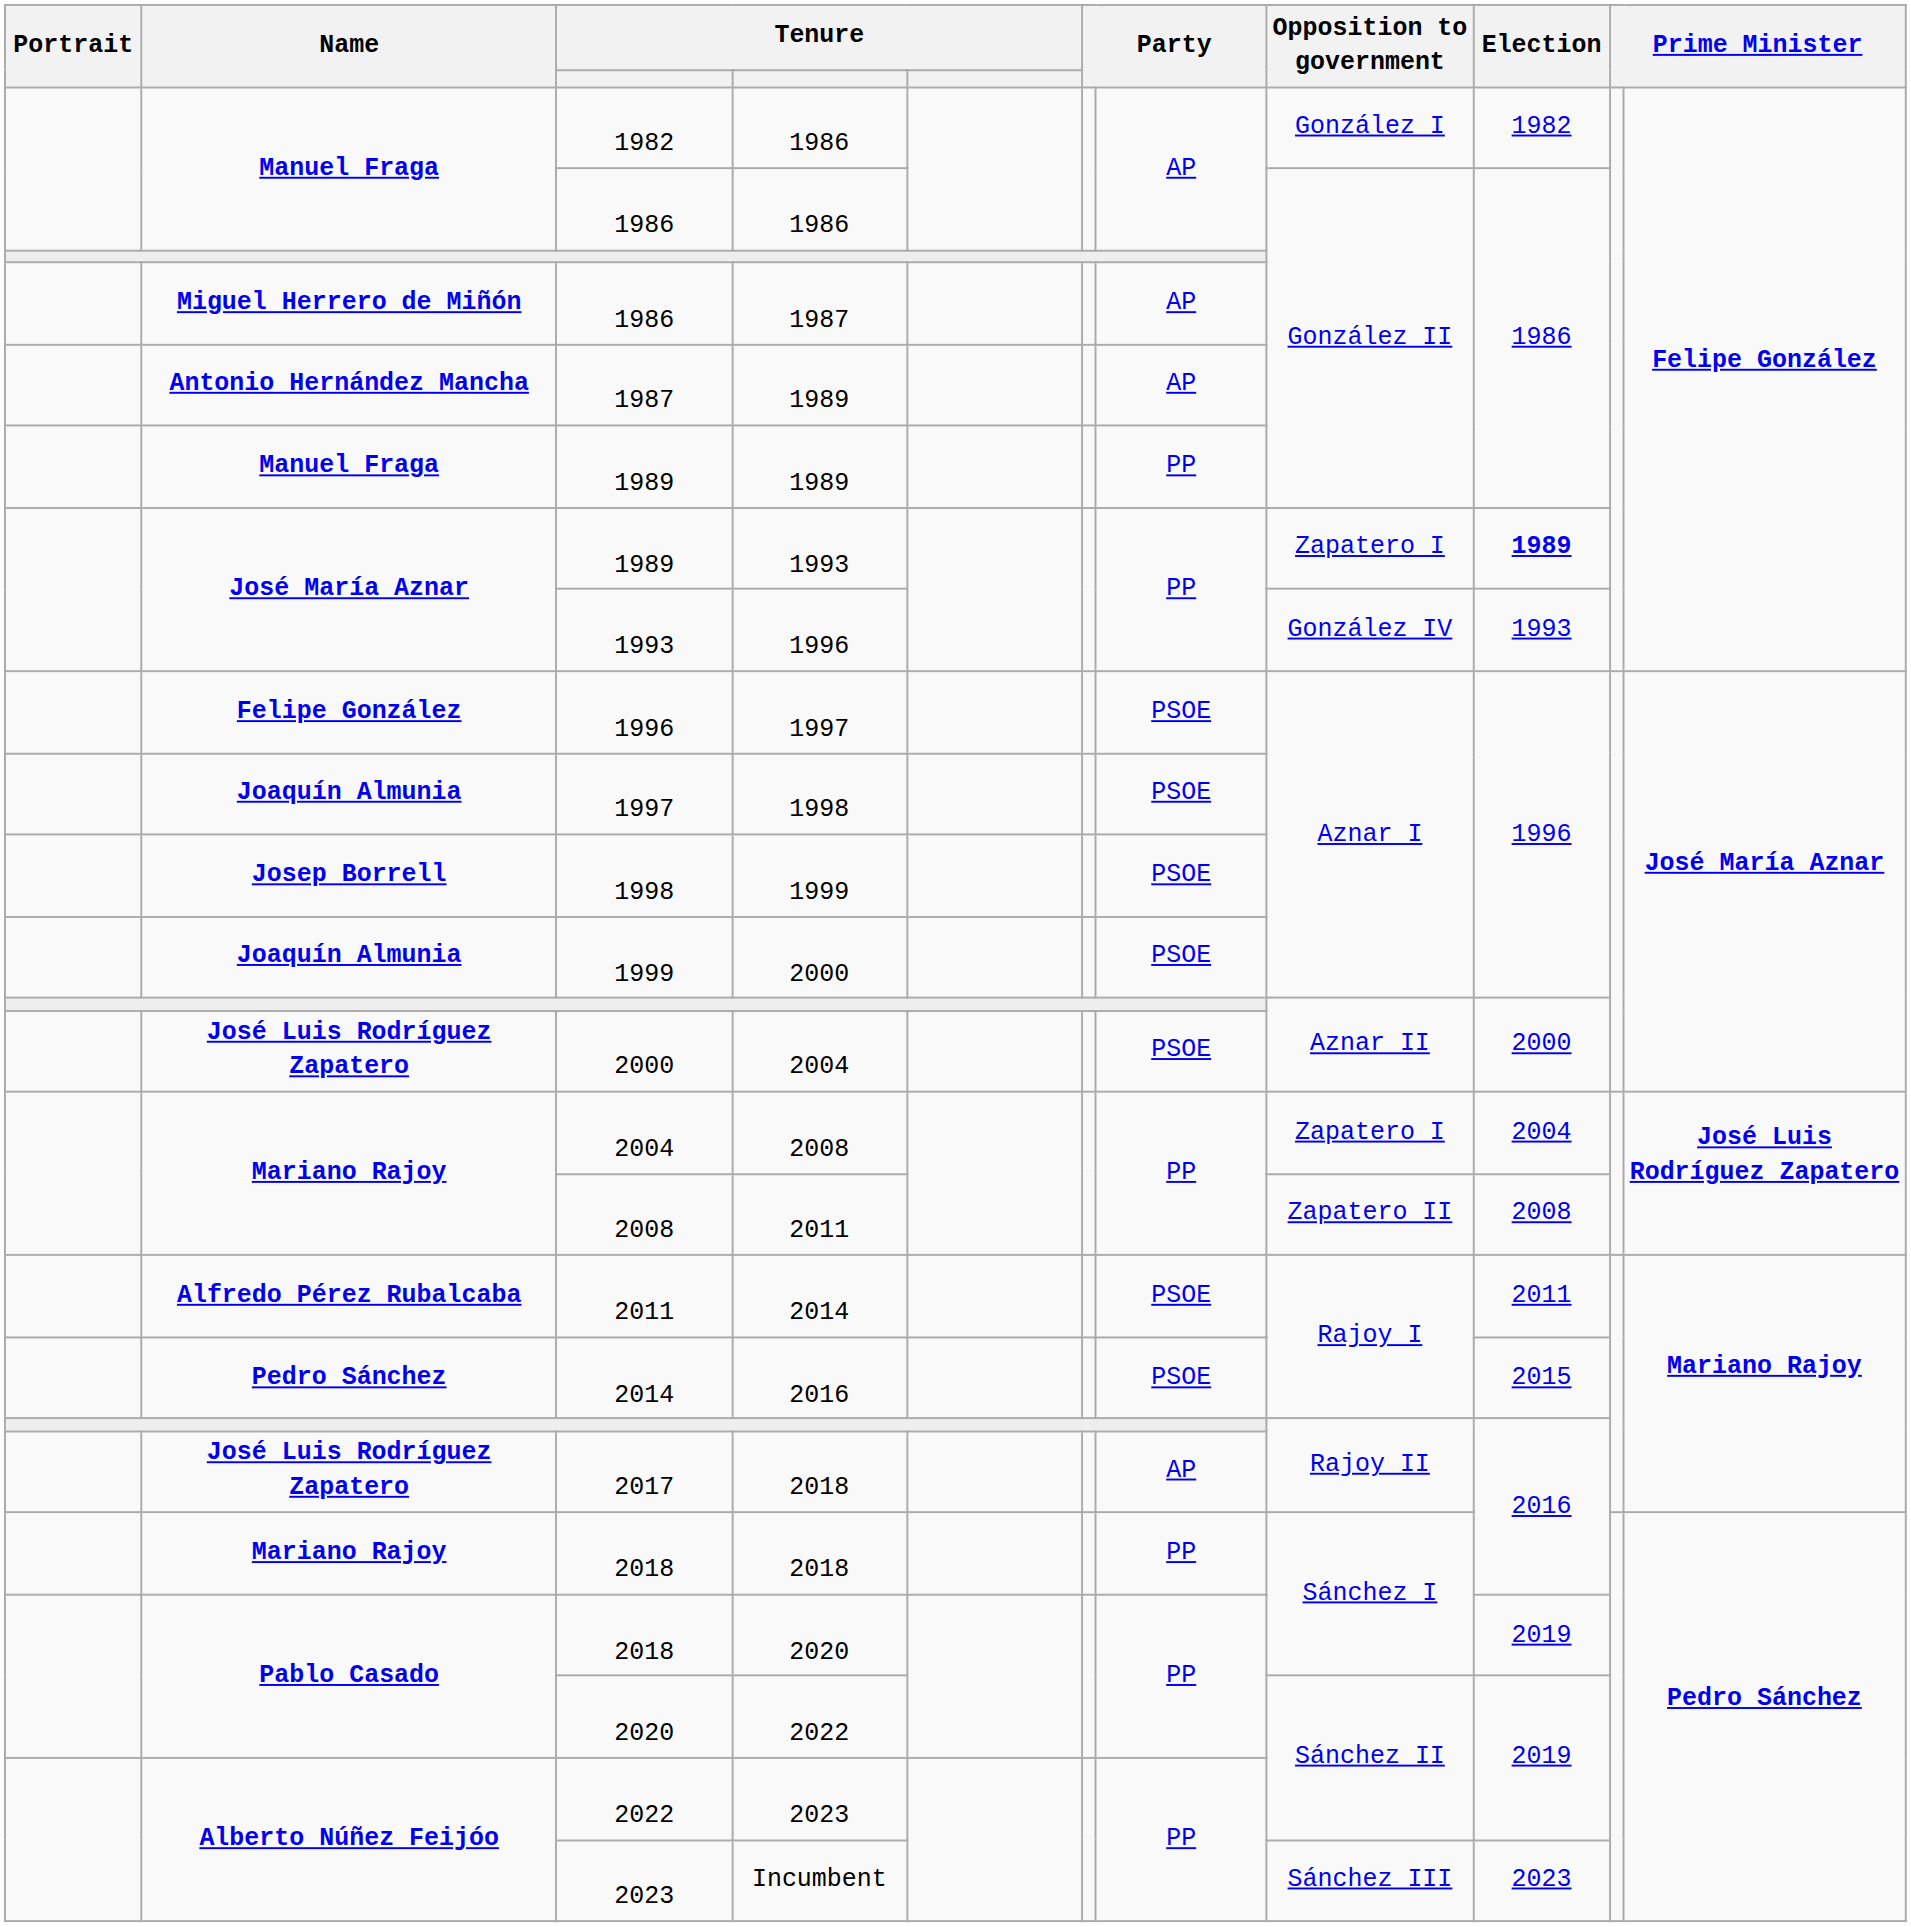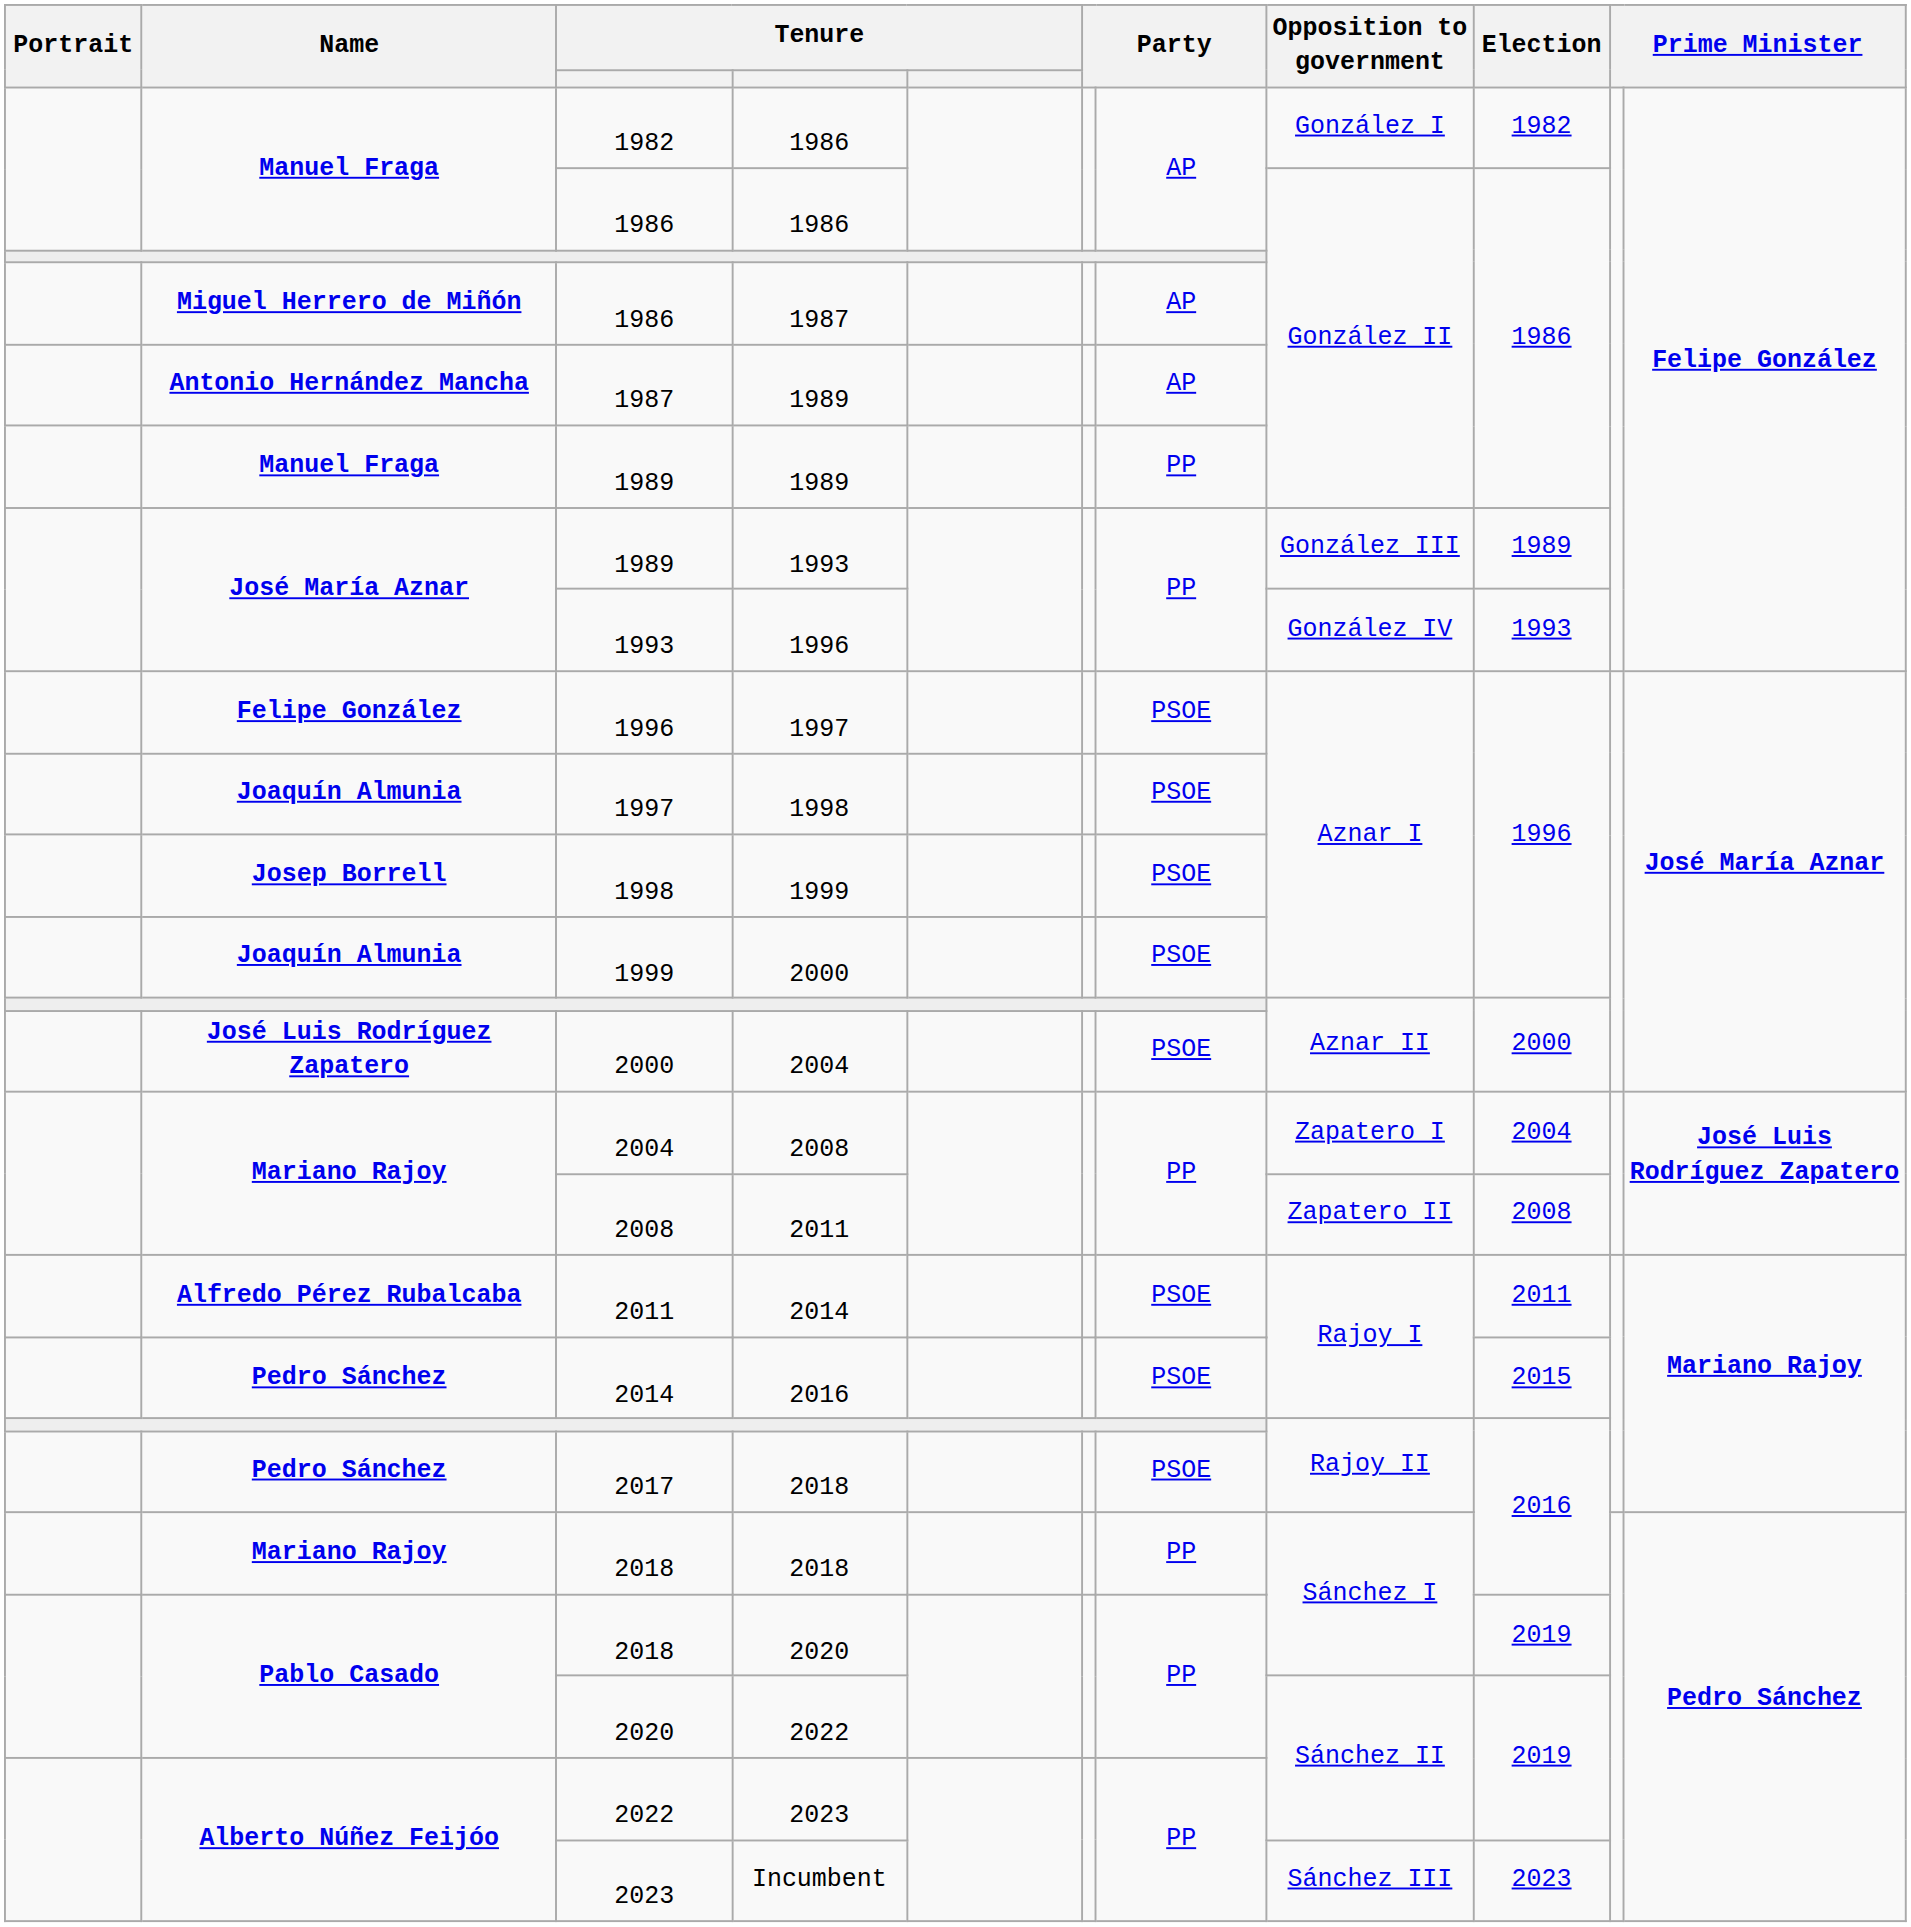(1370, 547) Zapatero I -> (1370, 547) González III
(1542, 547) bold -> (1542, 547) normal
(349, 1471) José Luis Rodríguez Zapatero -> (349, 1471) Pedro Sánchez
(1181, 1471) AP -> (1181, 1471) PSOE
